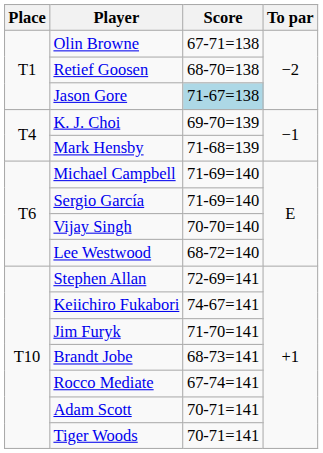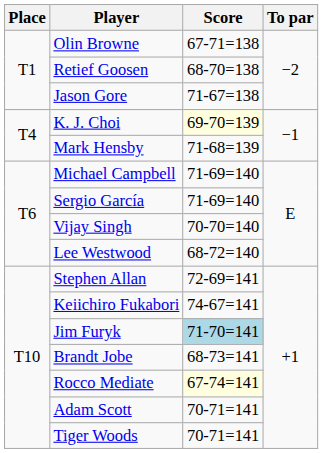(223, 95) lightblue background -> (223, 95) no background
(223, 122) no background -> (223, 122) lightyellow background
(223, 331) no background -> (223, 331) lightblue background
(223, 383) no background -> (223, 383) lightyellow background
